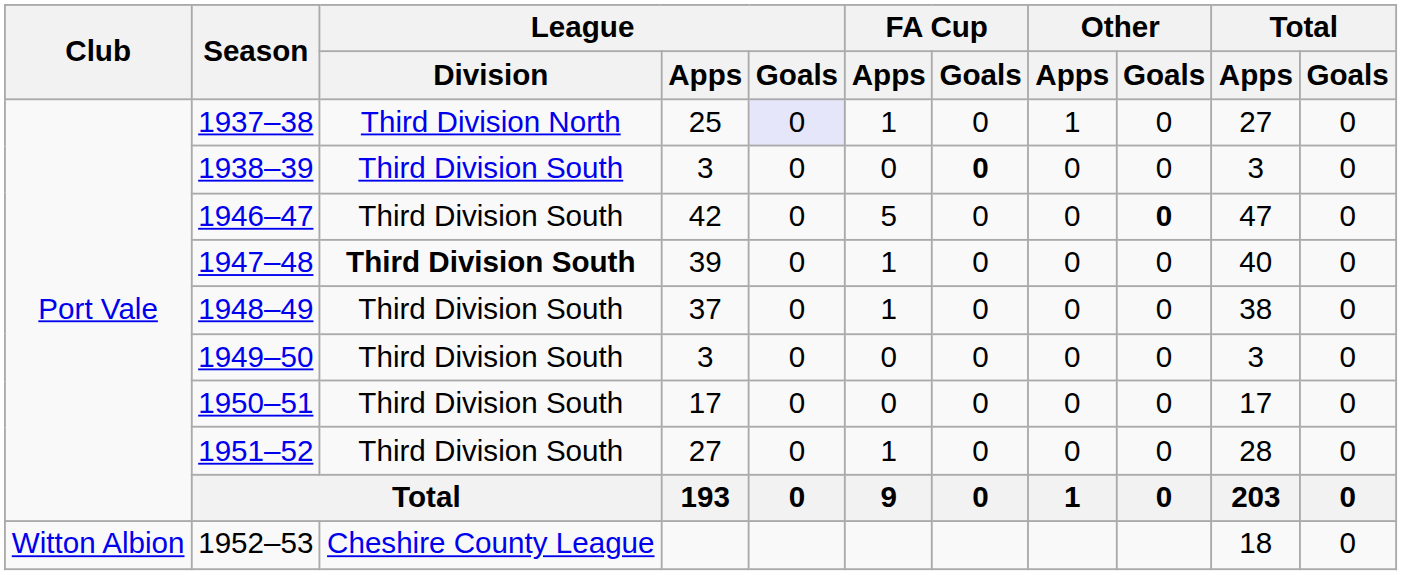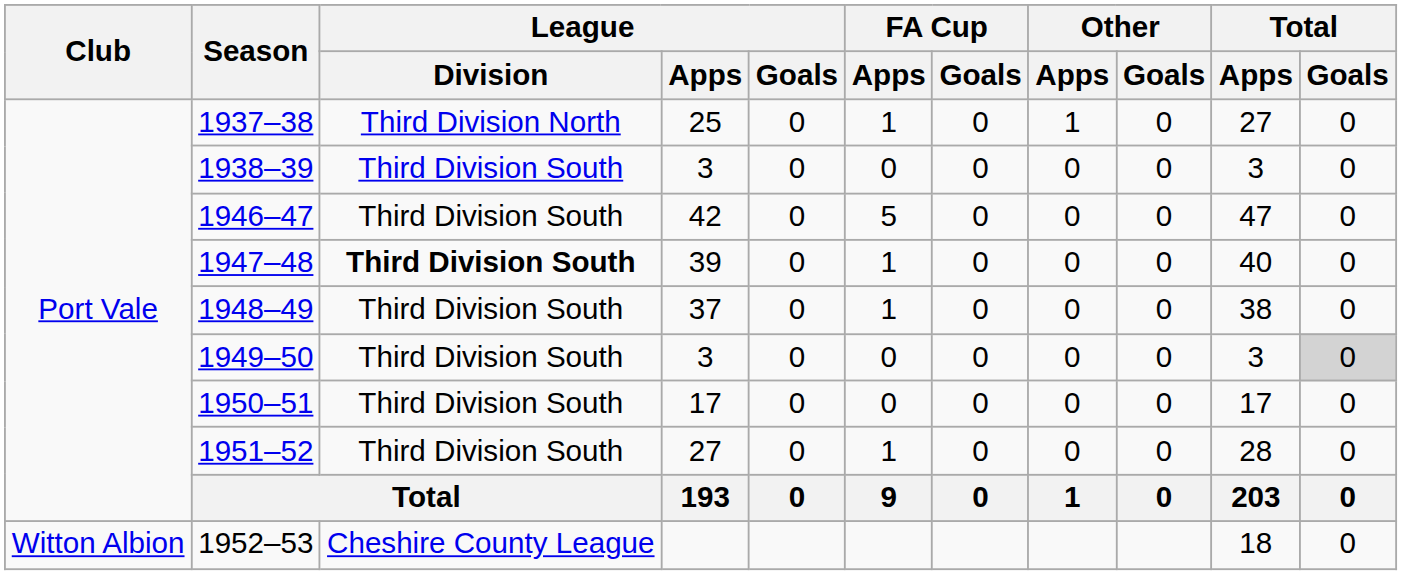(797, 121) lavender background -> (797, 121) no background
(981, 168) bold -> (981, 168) normal
(1164, 215) bold -> (1164, 215) normal
(1348, 356) no background -> (1348, 356) lightgrey background
